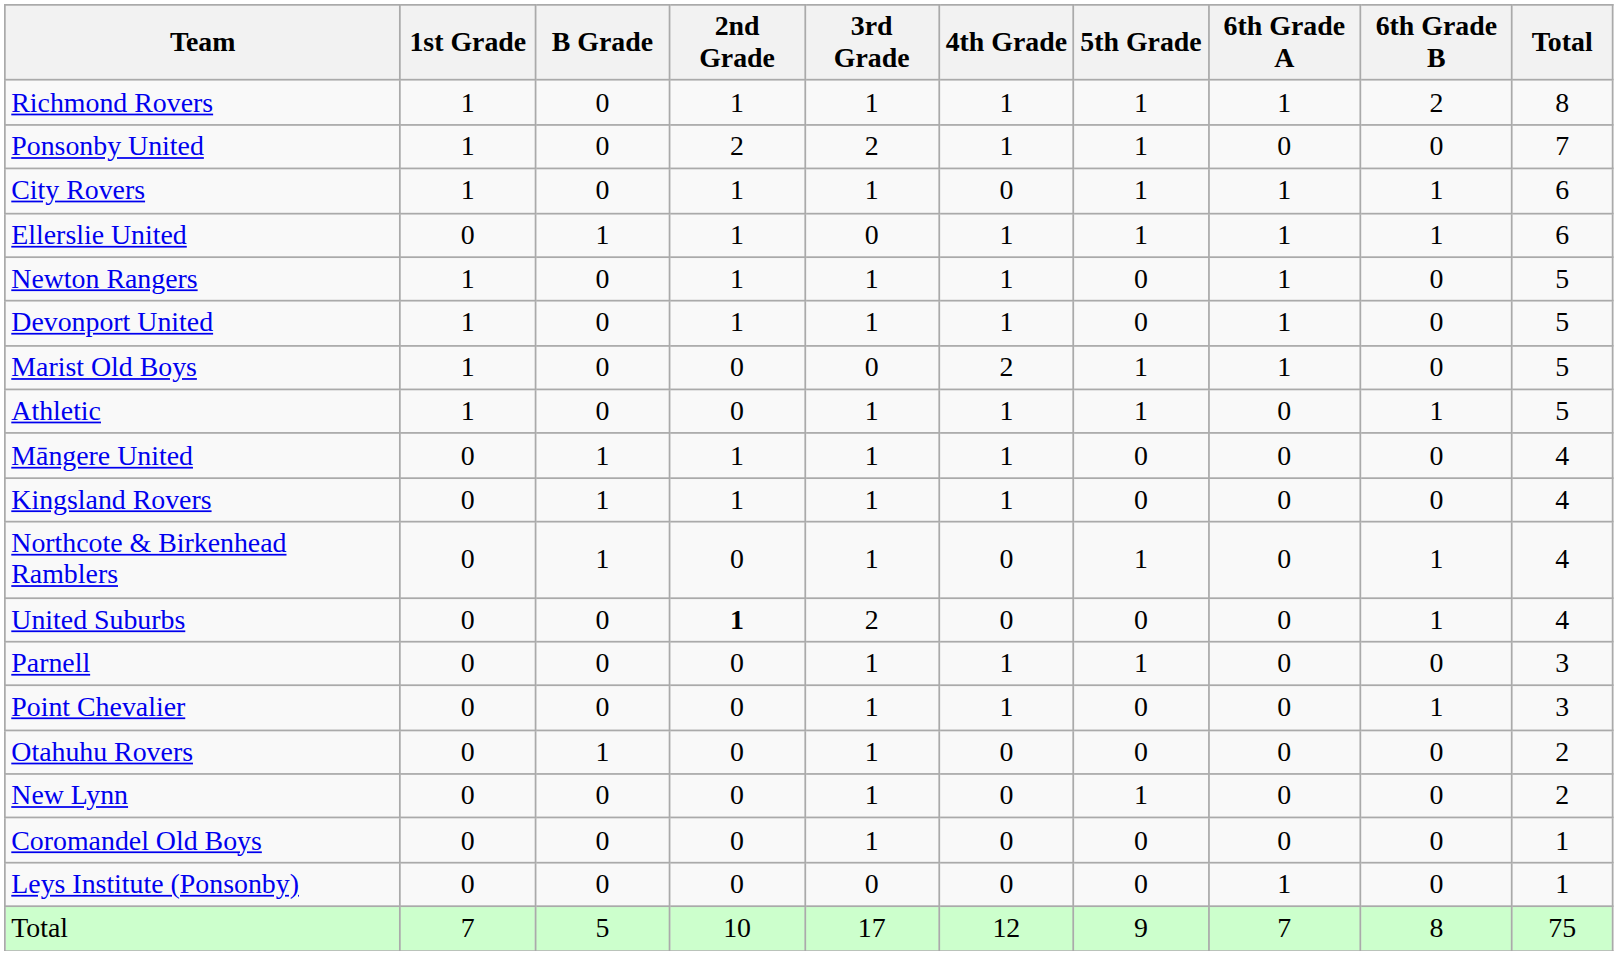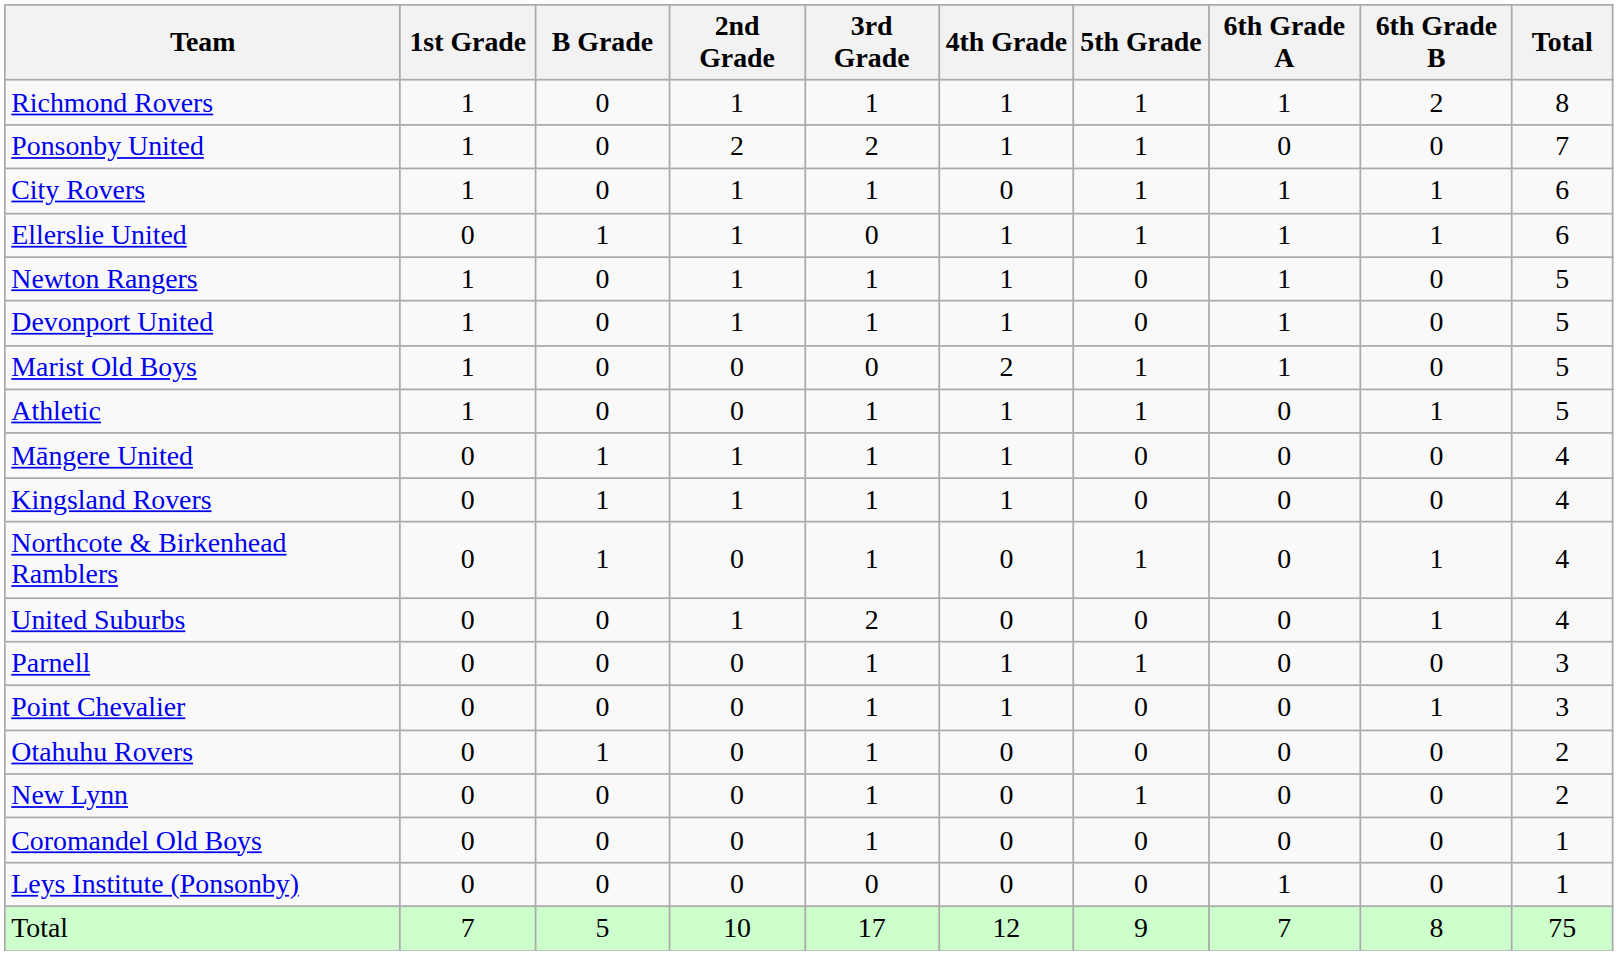(737, 619) bold -> (737, 619) normal
